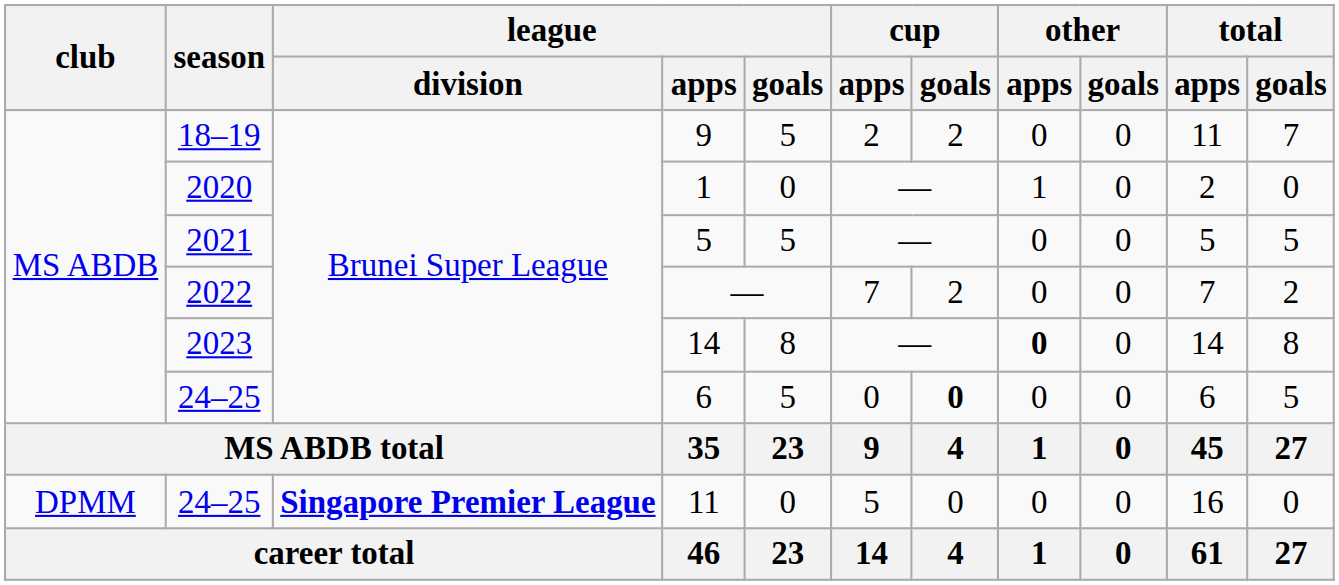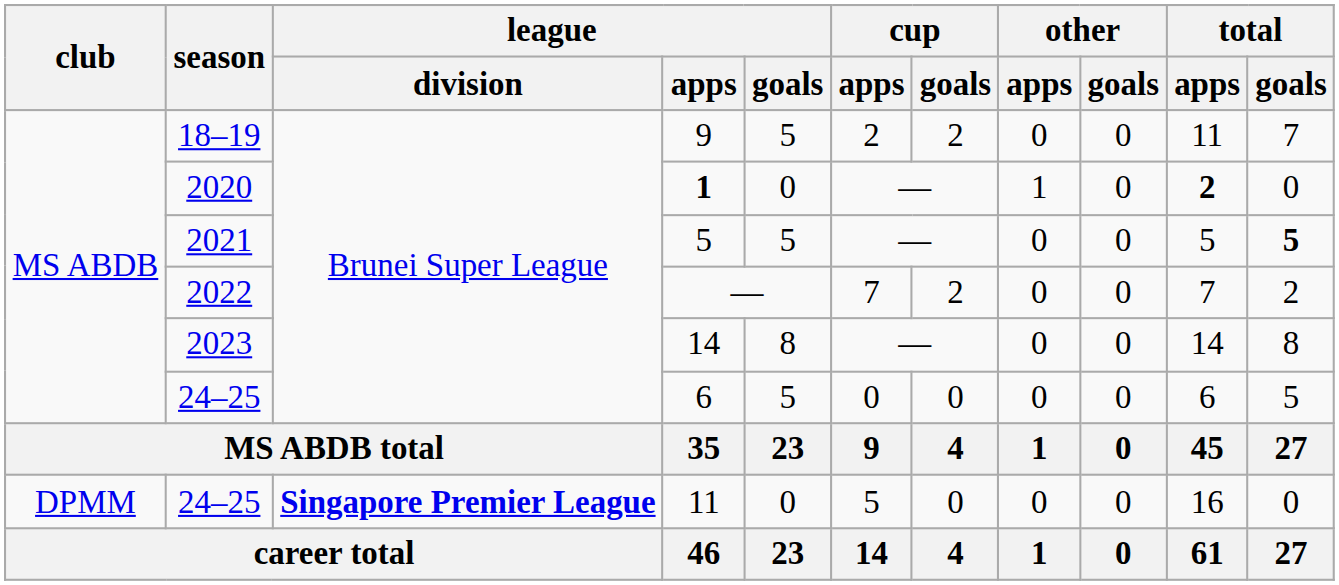(704, 187) normal -> (704, 187) bold
(1207, 187) normal -> (1207, 187) bold
(1291, 239) normal -> (1291, 239) bold
(1039, 344) bold -> (1039, 344) normal
(955, 396) bold -> (955, 396) normal
